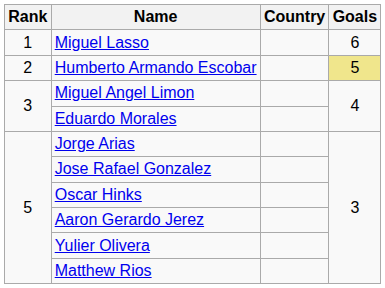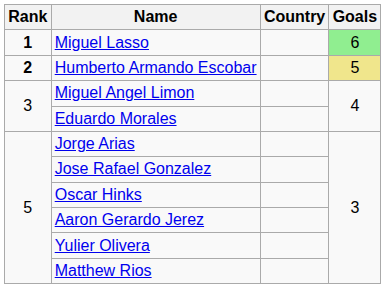(28, 42) normal -> (28, 42) bold
(355, 42) no background -> (355, 42) lightgreen background
(28, 67) normal -> (28, 67) bold
